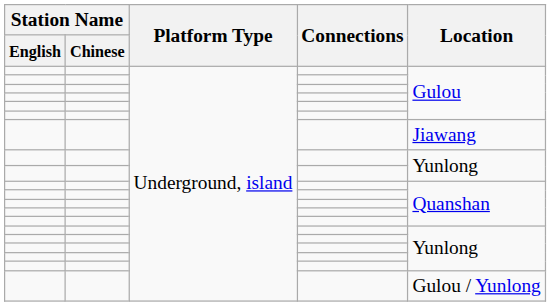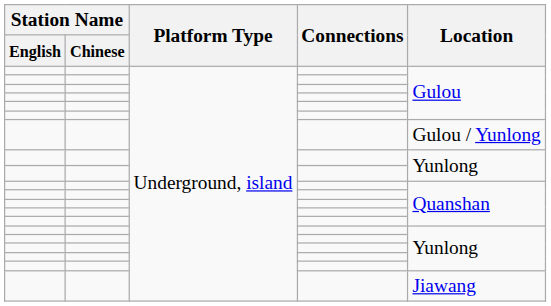(444, 134) Jiawang -> (477, 134) Gulou / Yunlong
(477, 285) Gulou / Yunlong -> (444, 285) Jiawang
